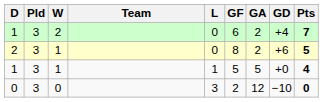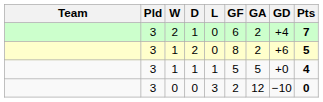columns swapped: (136, 13) <-> (14, 13)
